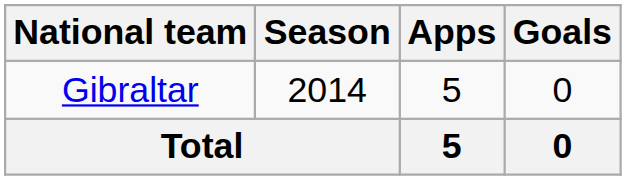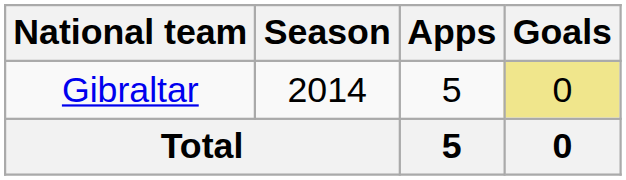(562, 89) no background -> (562, 89) khaki background
